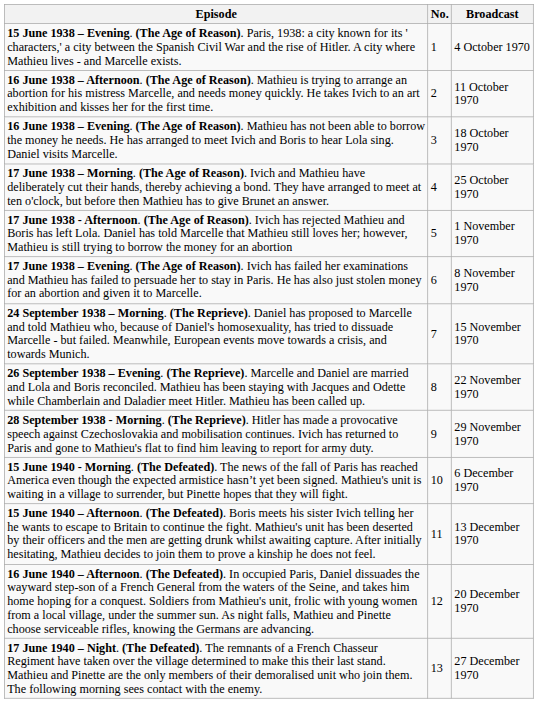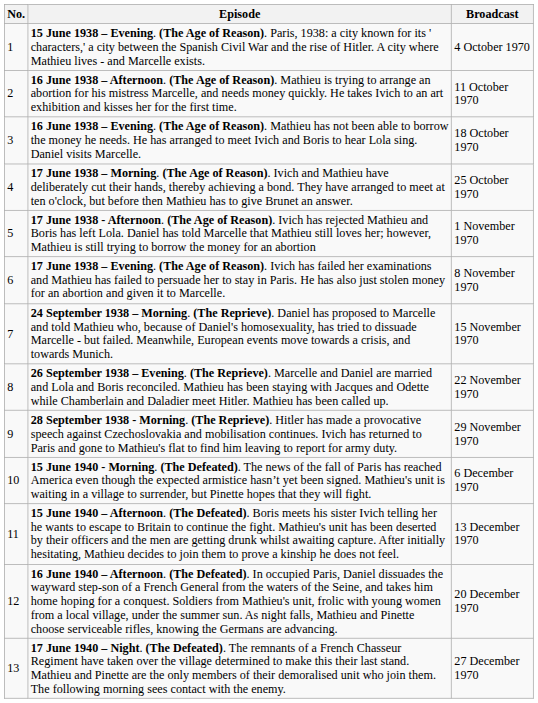columns swapped: (440, 14) <-> (216, 14)
